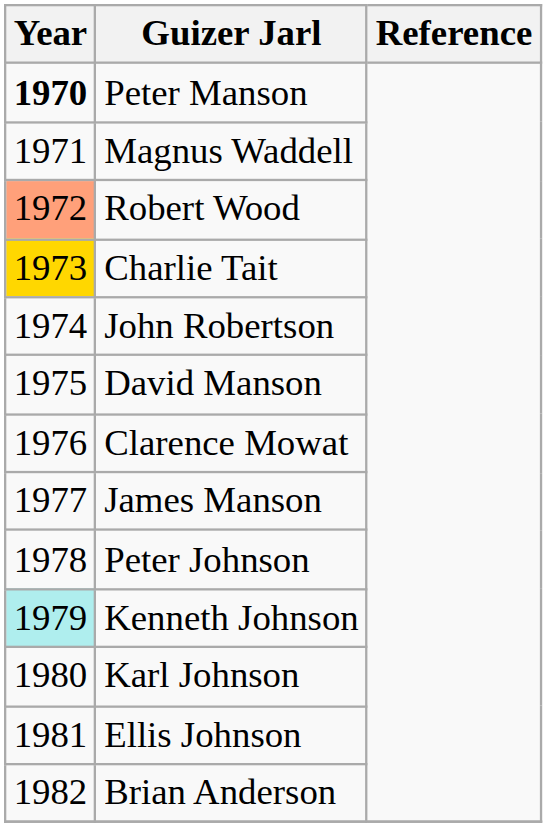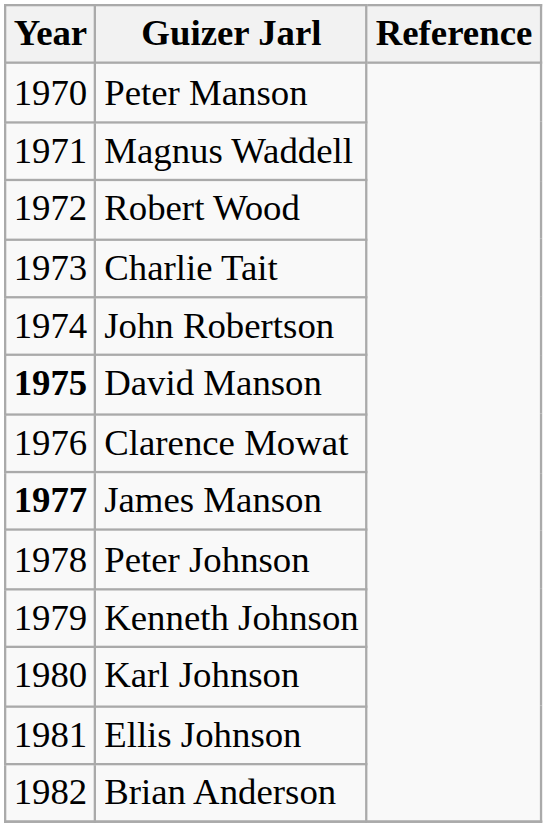(50, 92) bold -> (50, 92) normal
(50, 208) lightsalmon background -> (50, 208) no background
(50, 267) gold background -> (50, 267) no background
(50, 383) normal -> (50, 383) bold
(50, 500) normal -> (50, 500) bold
(50, 617) paleturquoise background -> (50, 617) no background
